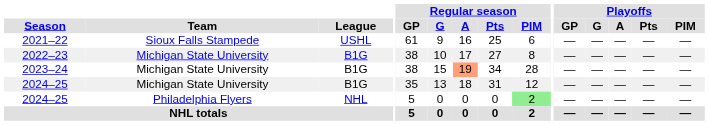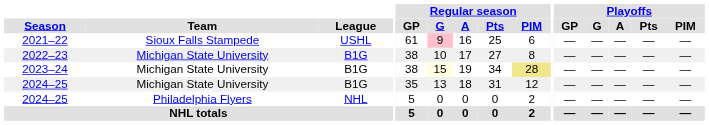(440, 40) no background -> (440, 40) pink background
(440, 69) no background -> (440, 69) lightyellow background
(465, 69) lightsalmon background -> (465, 69) no background
(532, 69) no background -> (532, 69) khaki background
(532, 99) lightgreen background -> (532, 99) no background
